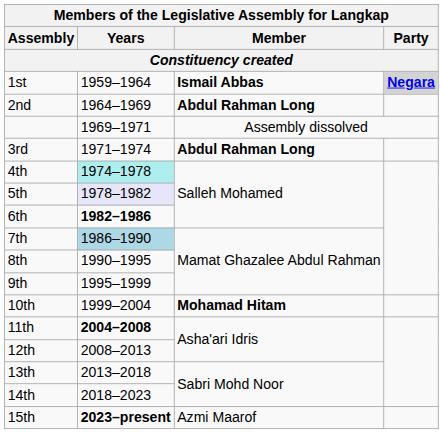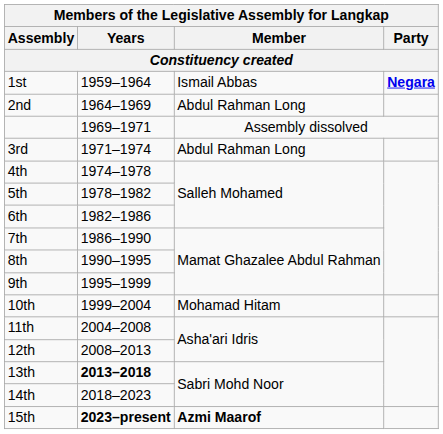(220, 82) bold -> (217, 82) normal
(411, 82) lightgrey background -> (411, 82) no background
(246, 104) bold -> (241, 104) normal
(246, 149) bold -> (241, 149) normal
(116, 171) paleturquoise background -> (116, 171) no background
(116, 194) lavender background -> (116, 194) no background
(116, 216) bold -> (116, 216) normal
(116, 238) lightblue background -> (116, 238) no background
(232, 305) bold -> (229, 305) normal
(116, 328) bold -> (116, 328) normal
(116, 372) normal -> (116, 372) bold
(217, 417) normal -> (219, 417) bold
